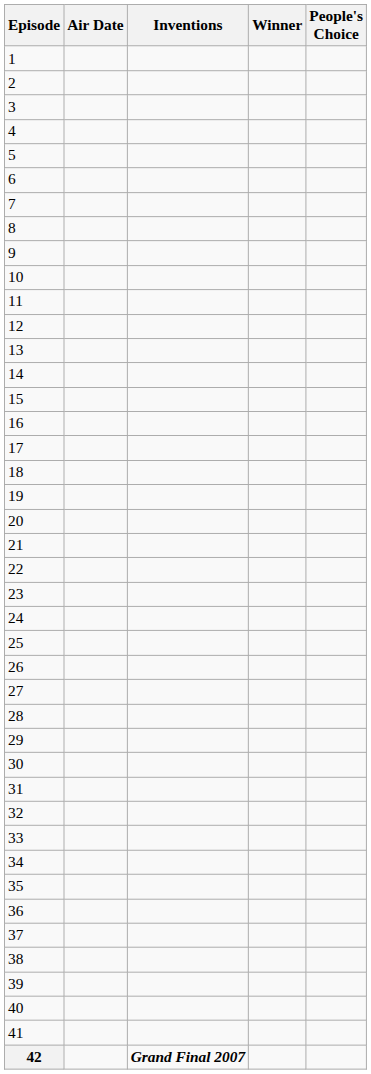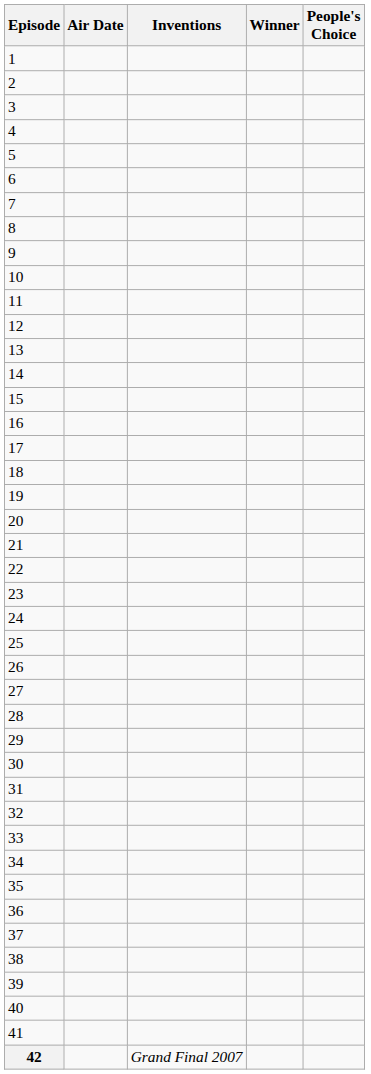(188, 1057) bold -> (187, 1057) normal
